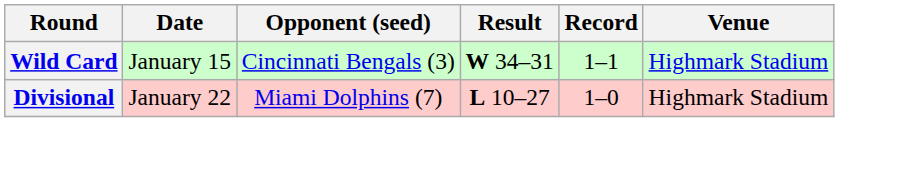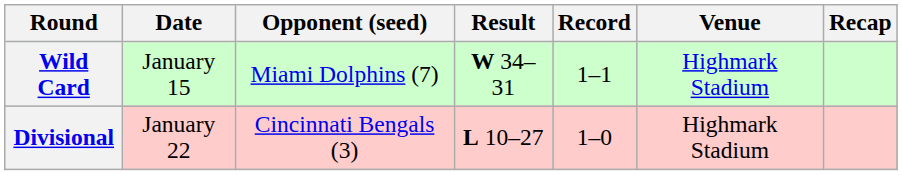+ column: (860, 23)
(348, 60) Cincinnati Bengals (3) -> (345, 73) Miami Dolphins (7)
(348, 97) Miami Dolphins (7) -> (345, 137) Cincinnati Bengals (3)
